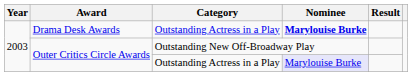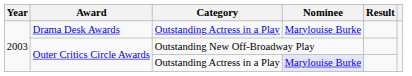(326, 29) bold -> (323, 29) normal
